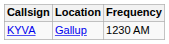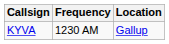columns swapped: (134, 13) <-> (78, 13)
